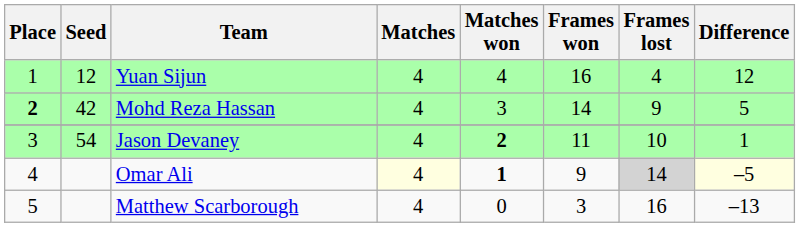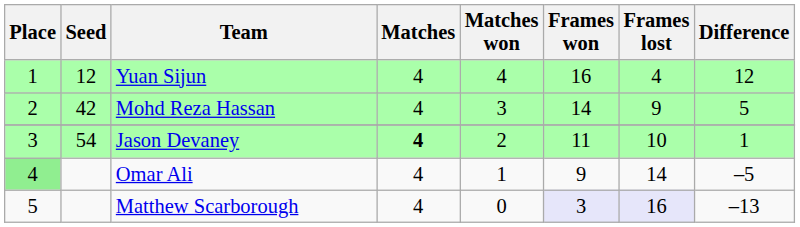(33, 108) bold -> (33, 108) normal
(418, 141) normal -> (418, 141) bold
(502, 141) bold -> (502, 141) normal
(33, 173) no background -> (33, 173) lightgreen background
(418, 173) lightyellow background -> (418, 173) no background
(502, 173) bold -> (502, 173) normal
(656, 173) lightgrey background -> (656, 173) no background
(744, 173) lightyellow background -> (744, 173) no background
(581, 206) no background -> (581, 206) lavender background
(656, 206) no background -> (656, 206) lavender background
